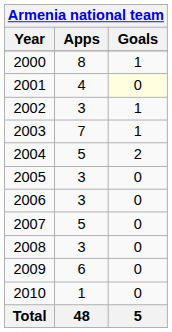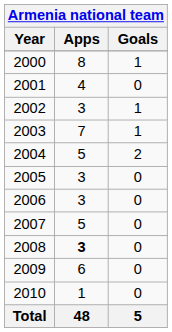(138, 85) lightyellow background -> (138, 85) no background
(82, 246) normal -> (82, 246) bold
